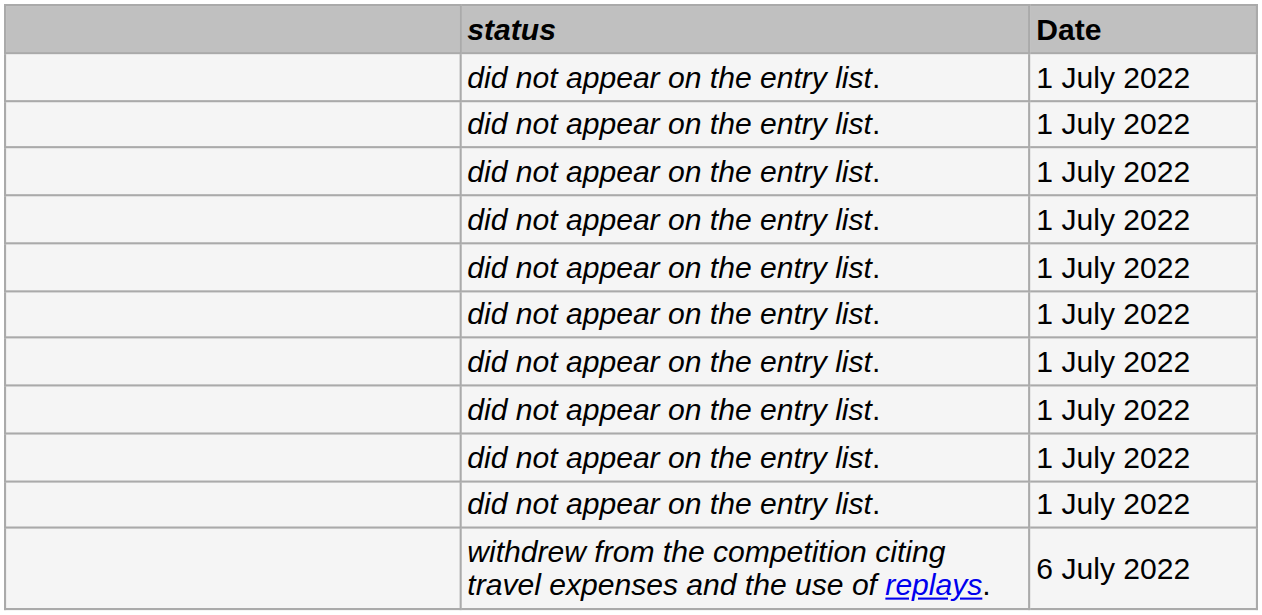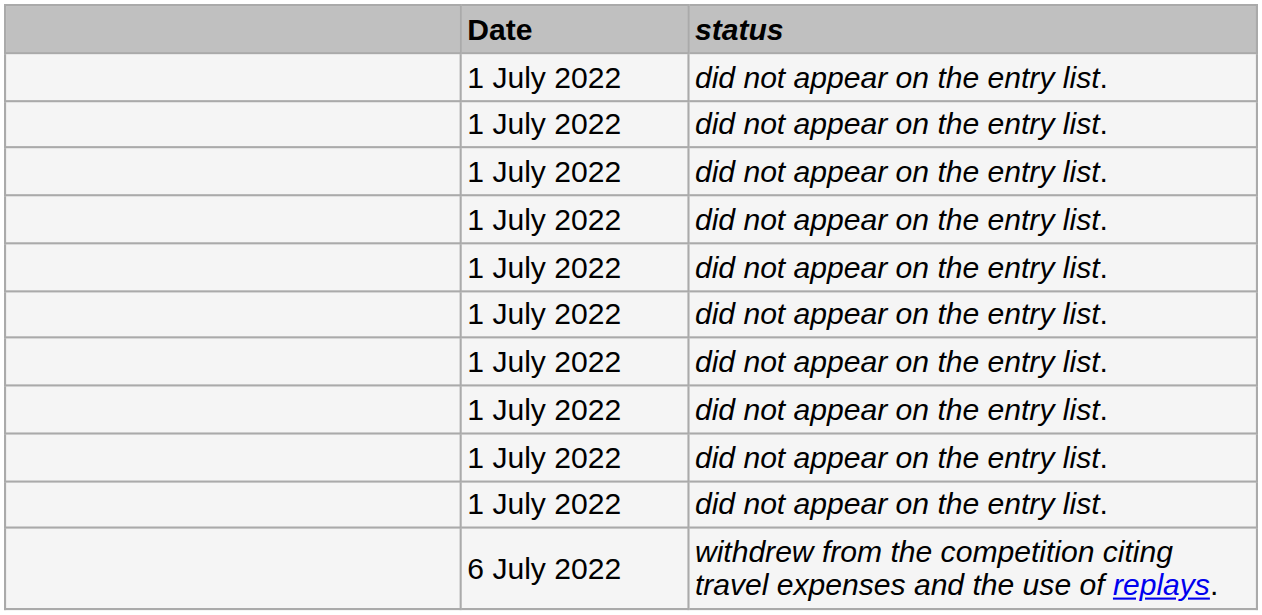columns swapped: (512, 29) <-> (1069, 29)
